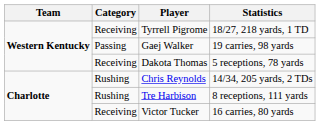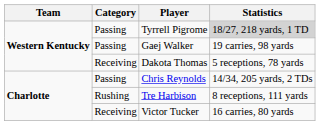(116, 29) Receiving -> (110, 29) Passing
(260, 29) no background -> (260, 29) lightgrey background
(112, 79) Rushing -> (110, 79) Passing
